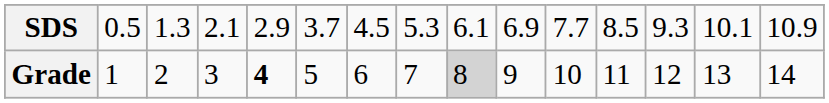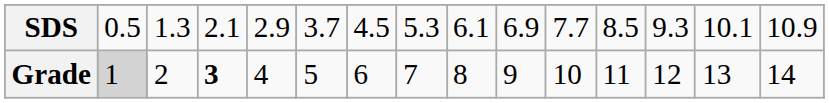(112, 73) no background -> (112, 73) lightgrey background
(211, 73) normal -> (211, 73) bold
(261, 73) bold -> (261, 73) normal
(460, 73) lightgrey background -> (460, 73) no background
